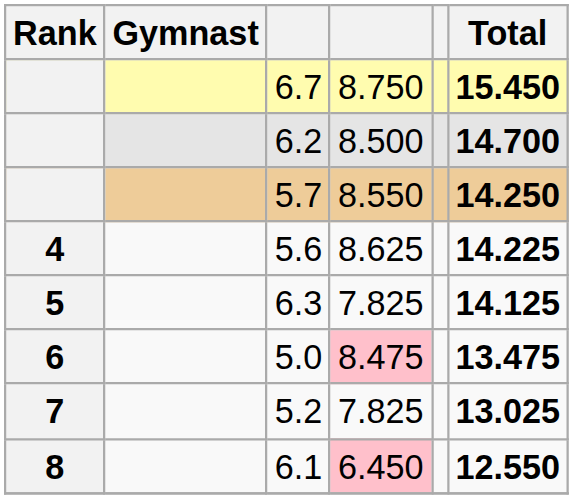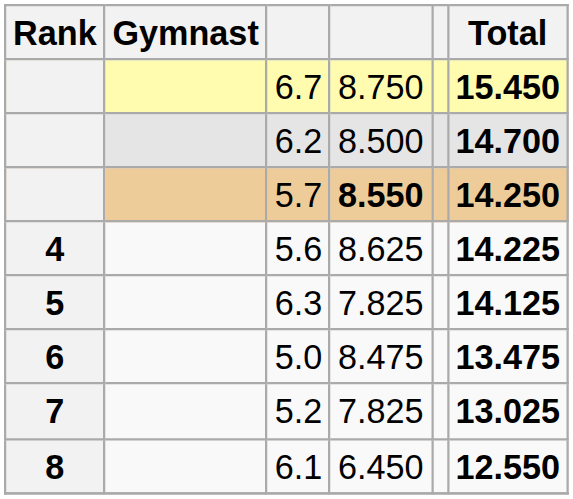(381, 195) normal -> (381, 195) bold
(381, 357) pink background -> (381, 357) no background
(381, 466) pink background -> (381, 466) no background
